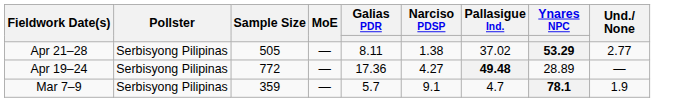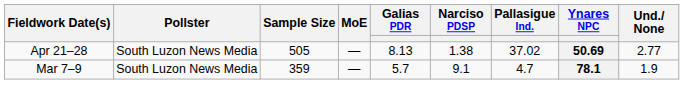(172, 50) Serbisyong Pilipinas -> (187, 50) South Luzon News Media
(371, 50) 8.11 -> (401, 50) 8.13
(559, 50) 53.29 -> (589, 50) 50.69
- row: (59, 69)
(172, 87) Serbisyong Pilipinas -> (187, 69) South Luzon News Media
